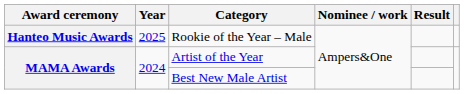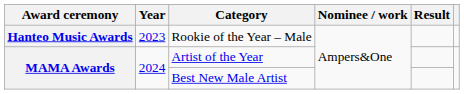(152, 36) 2025 -> (152, 36) 2023
